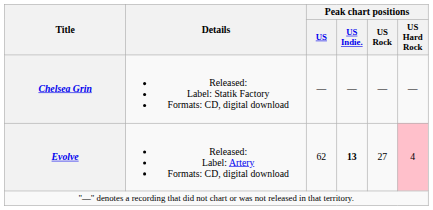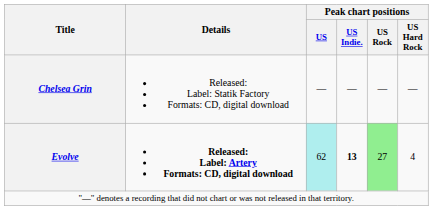(216, 162) normal -> (216, 162) bold
(321, 157) no background -> (321, 157) paleturquoise background
(382, 157) no background -> (382, 157) lightgreen background
(413, 157) pink background -> (413, 157) no background
